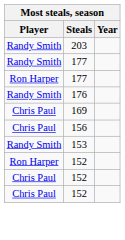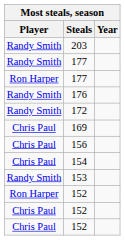+ row: (34, 111)
+ row: (34, 161)
